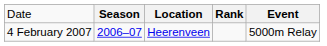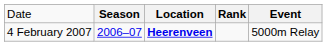(179, 32) normal -> (180, 32) bold
